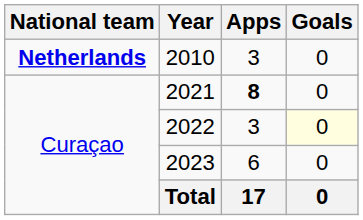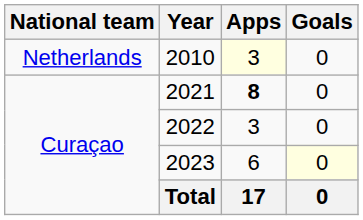(82, 57) bold -> (82, 57) normal
(254, 57) no background -> (254, 57) lightyellow background
(322, 127) lightyellow background -> (322, 127) no background
(322, 162) no background -> (322, 162) lightyellow background
